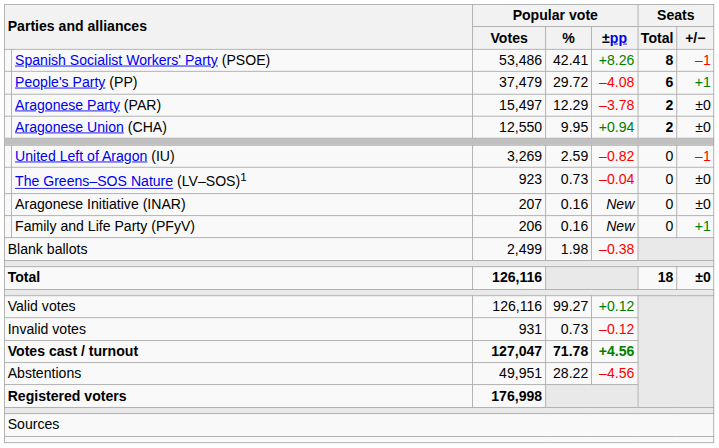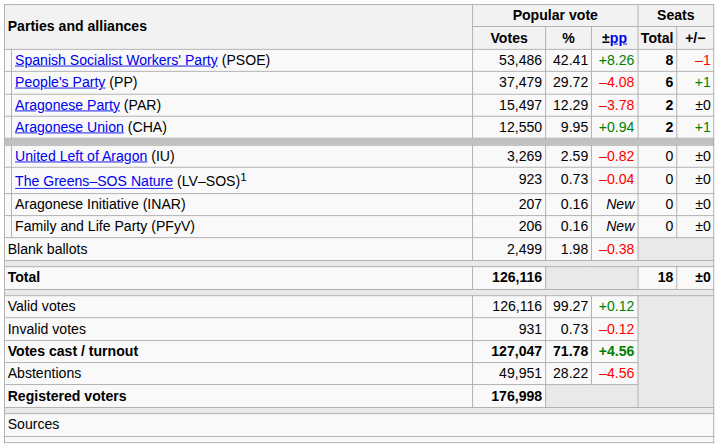(703, 127) ±0 -> (703, 127) +1
(703, 156) –1 -> (703, 156) ±0
(703, 226) +1 -> (703, 226) ±0
